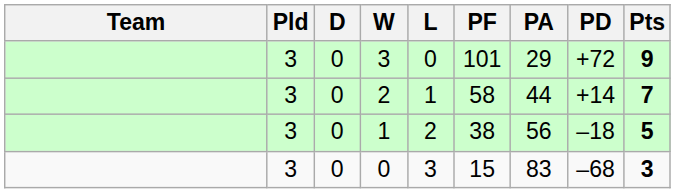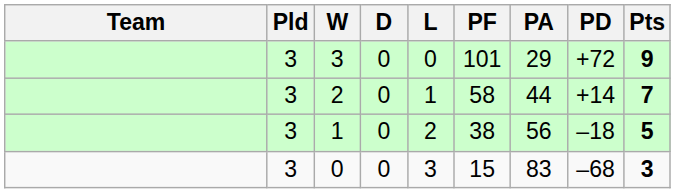columns swapped: (384, 22) <-> (337, 22)
